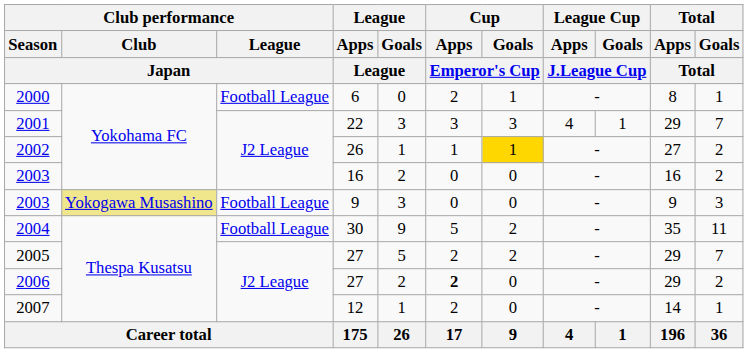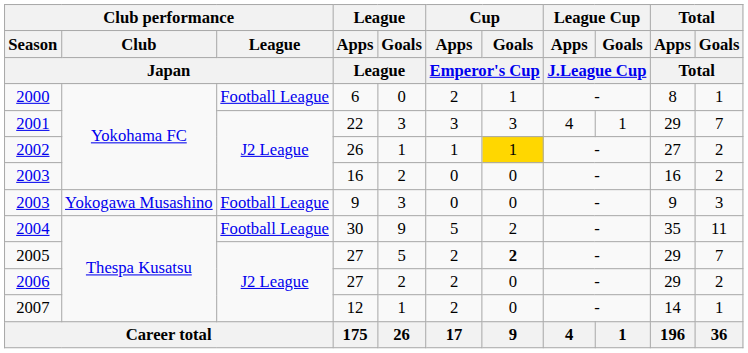(139, 202) khaki background -> (139, 202) no background
(513, 255) normal -> (513, 255) bold
(454, 281) bold -> (454, 281) normal
